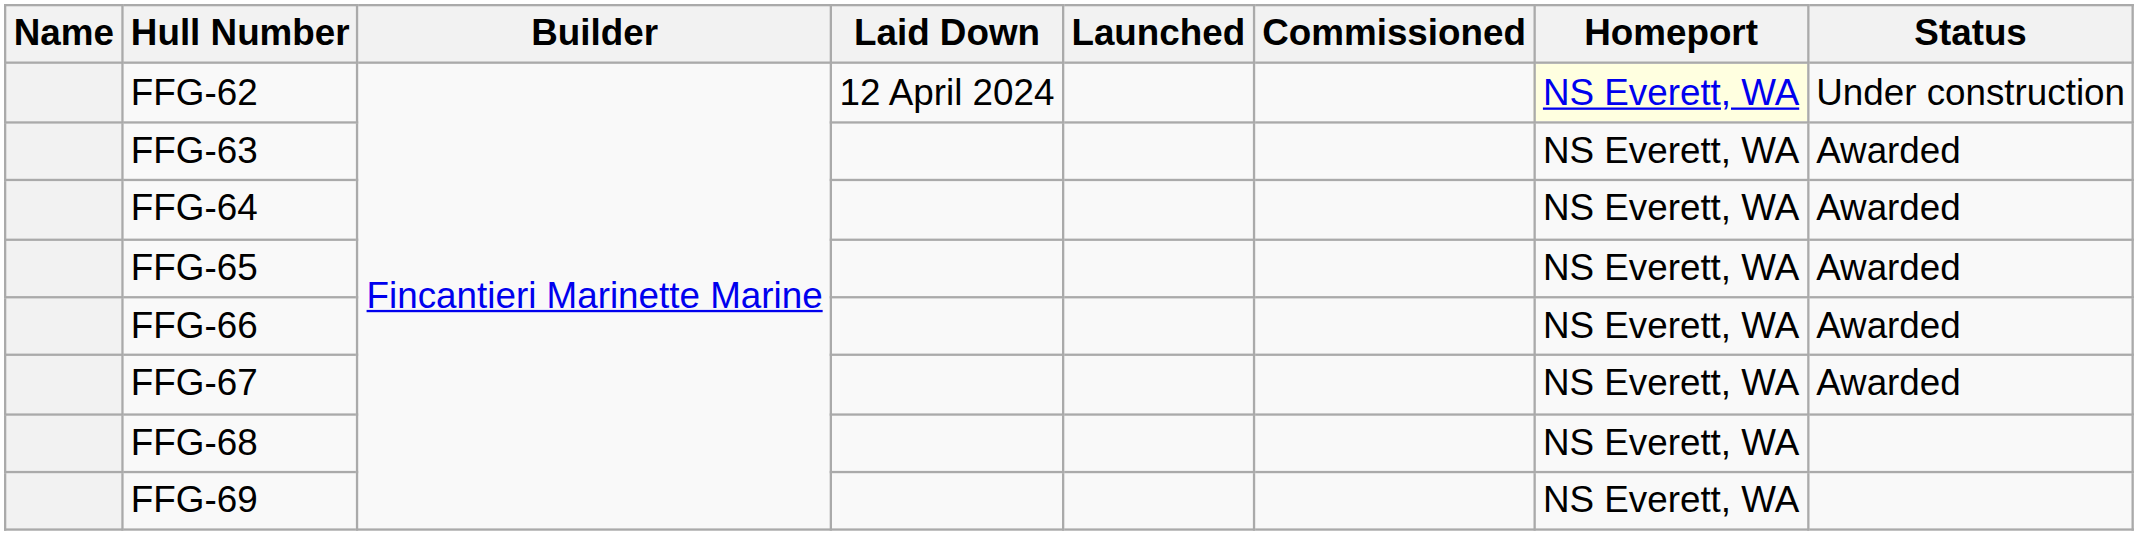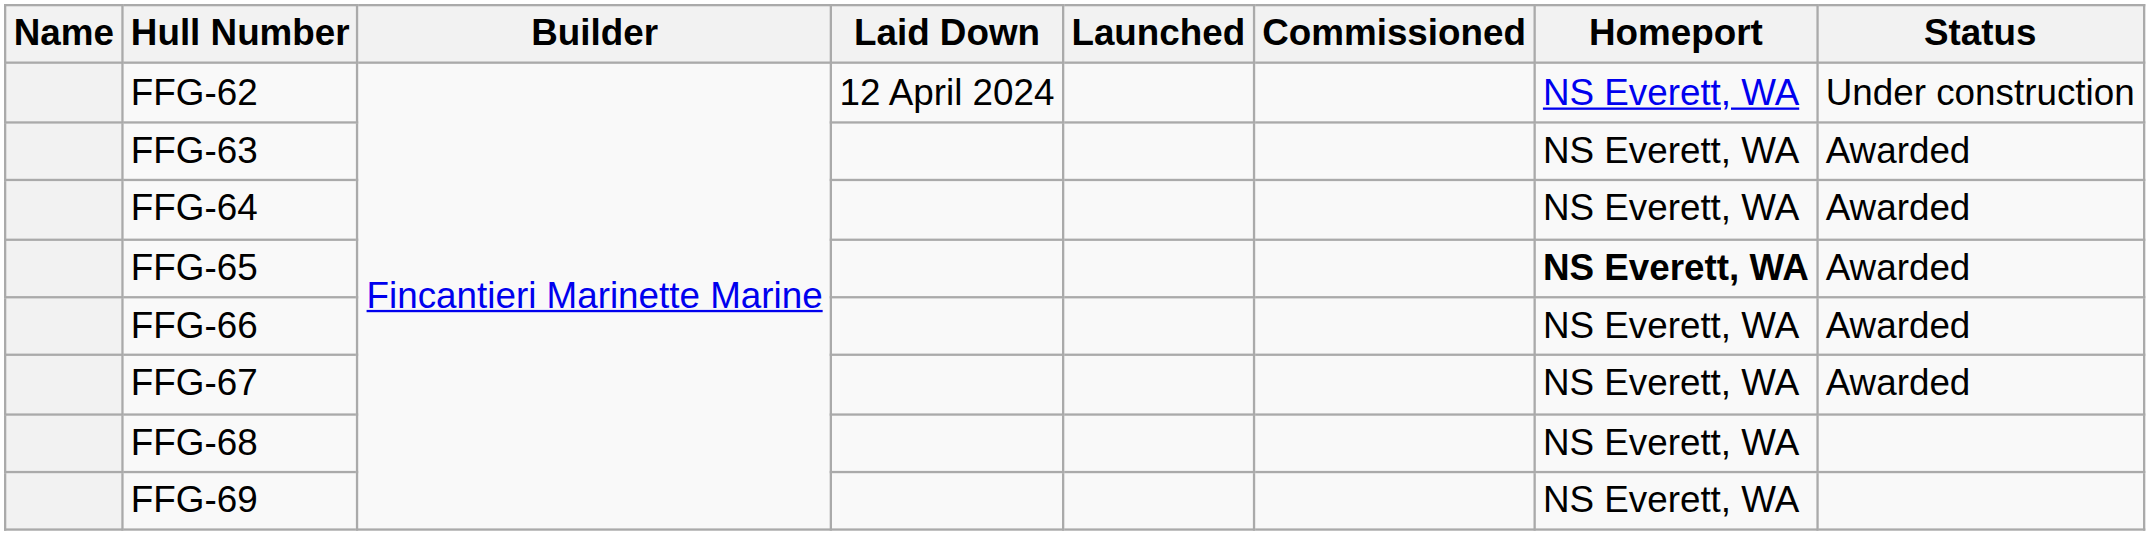(1671, 92) lightyellow background -> (1671, 92) no background
(1671, 267) normal -> (1676, 267) bold
